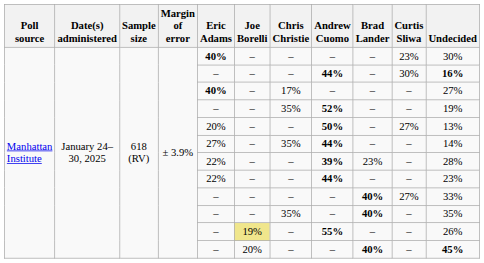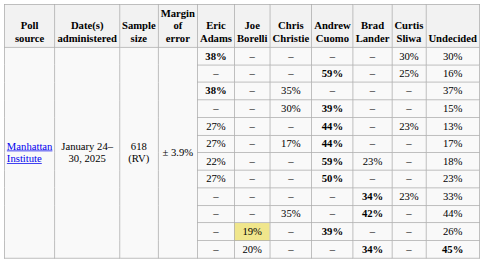(216, 56) 40% -> (216, 56) 38%
(409, 56) 23% -> (409, 56) 30%
(332, 73) 44% -> (332, 73) 59%
(409, 73) 30% -> (409, 73) 25%
(453, 73) bold -> (453, 73) normal
(216, 91) 40% -> (216, 91) 38%
(291, 91) 17% -> (291, 91) 35%
(453, 91) 27% -> (453, 91) 37%
(291, 109) 35% -> (291, 109) 30%
(332, 109) 52% -> (332, 109) 39%
(453, 109) 19% -> (453, 109) 15%
(216, 126) 20% -> (216, 126) 27%
(332, 126) 50% -> (332, 126) 44%
(409, 126) 27% -> (409, 126) 23%
(291, 144) 35% -> (291, 144) 17%
(453, 144) 14% -> (453, 144) 17%
(332, 161) 39% -> (332, 161) 59%
(453, 161) 28% -> (453, 161) 18%
(216, 179) 22% -> (216, 179) 27%
(332, 179) 44% -> (332, 179) 50%
(373, 197) 40% -> (373, 197) 34%
(409, 197) 27% -> (409, 197) 23%
(373, 214) 40% -> (373, 214) 42%
(453, 214) 35% -> (453, 214) 44%
(332, 232) 55% -> (332, 232) 39%
(373, 249) 40% -> (373, 249) 34%
